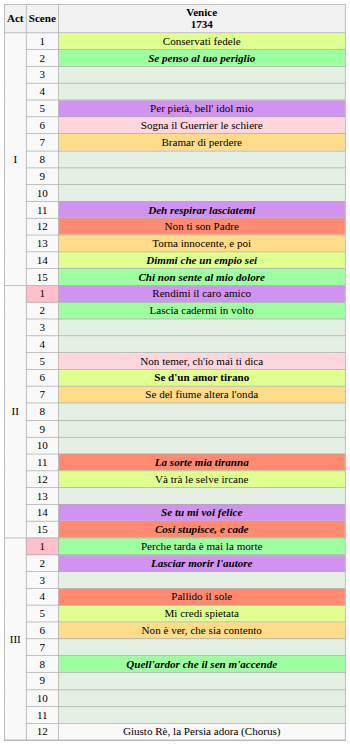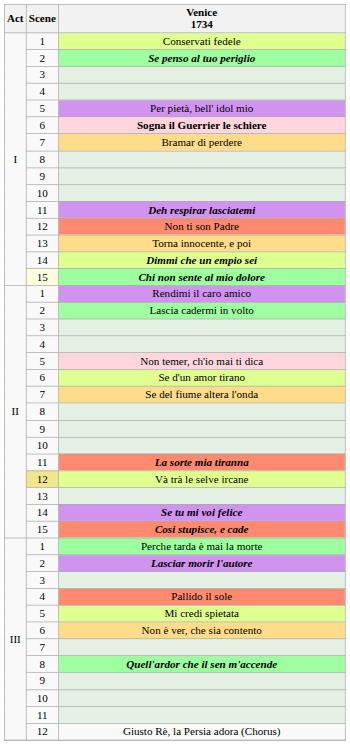(202, 125) normal -> (202, 125) bold
(42, 277) no background -> (42, 277) lightyellow background
(42, 294) pink background -> (42, 294) no background
(202, 378) bold -> (202, 378) normal
(42, 479) no background -> (42, 479) khaki background
(42, 546) pink background -> (42, 546) no background
